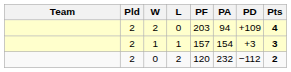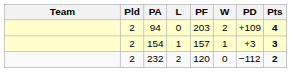columns swapped: (155, 12) <-> (225, 12)
